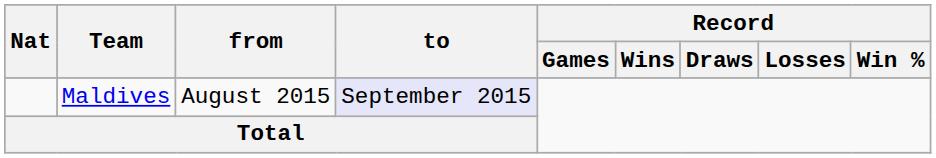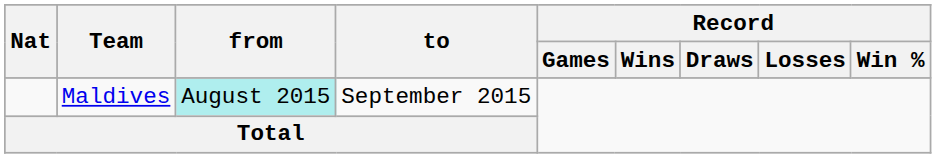(256, 97) no background -> (256, 97) paleturquoise background
(436, 97) lavender background -> (436, 97) no background
